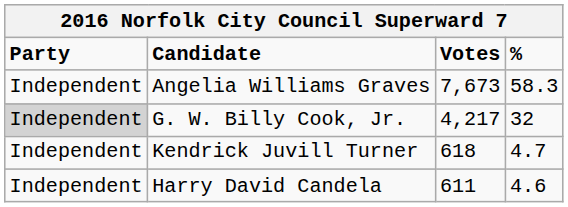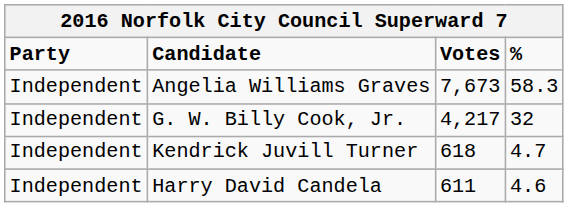(76, 120) lightgrey background -> (76, 120) no background
